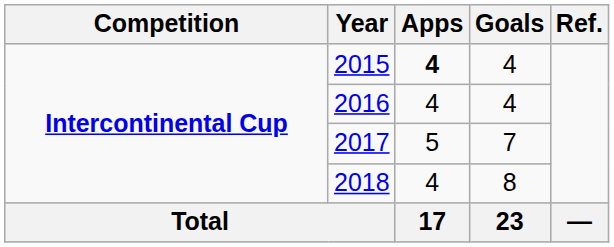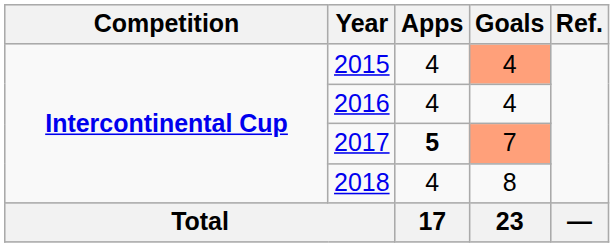(432, 63) bold -> (432, 63) normal
(510, 63) no background -> (510, 63) lightsalmon background
(432, 143) normal -> (432, 143) bold
(510, 143) no background -> (510, 143) lightsalmon background
